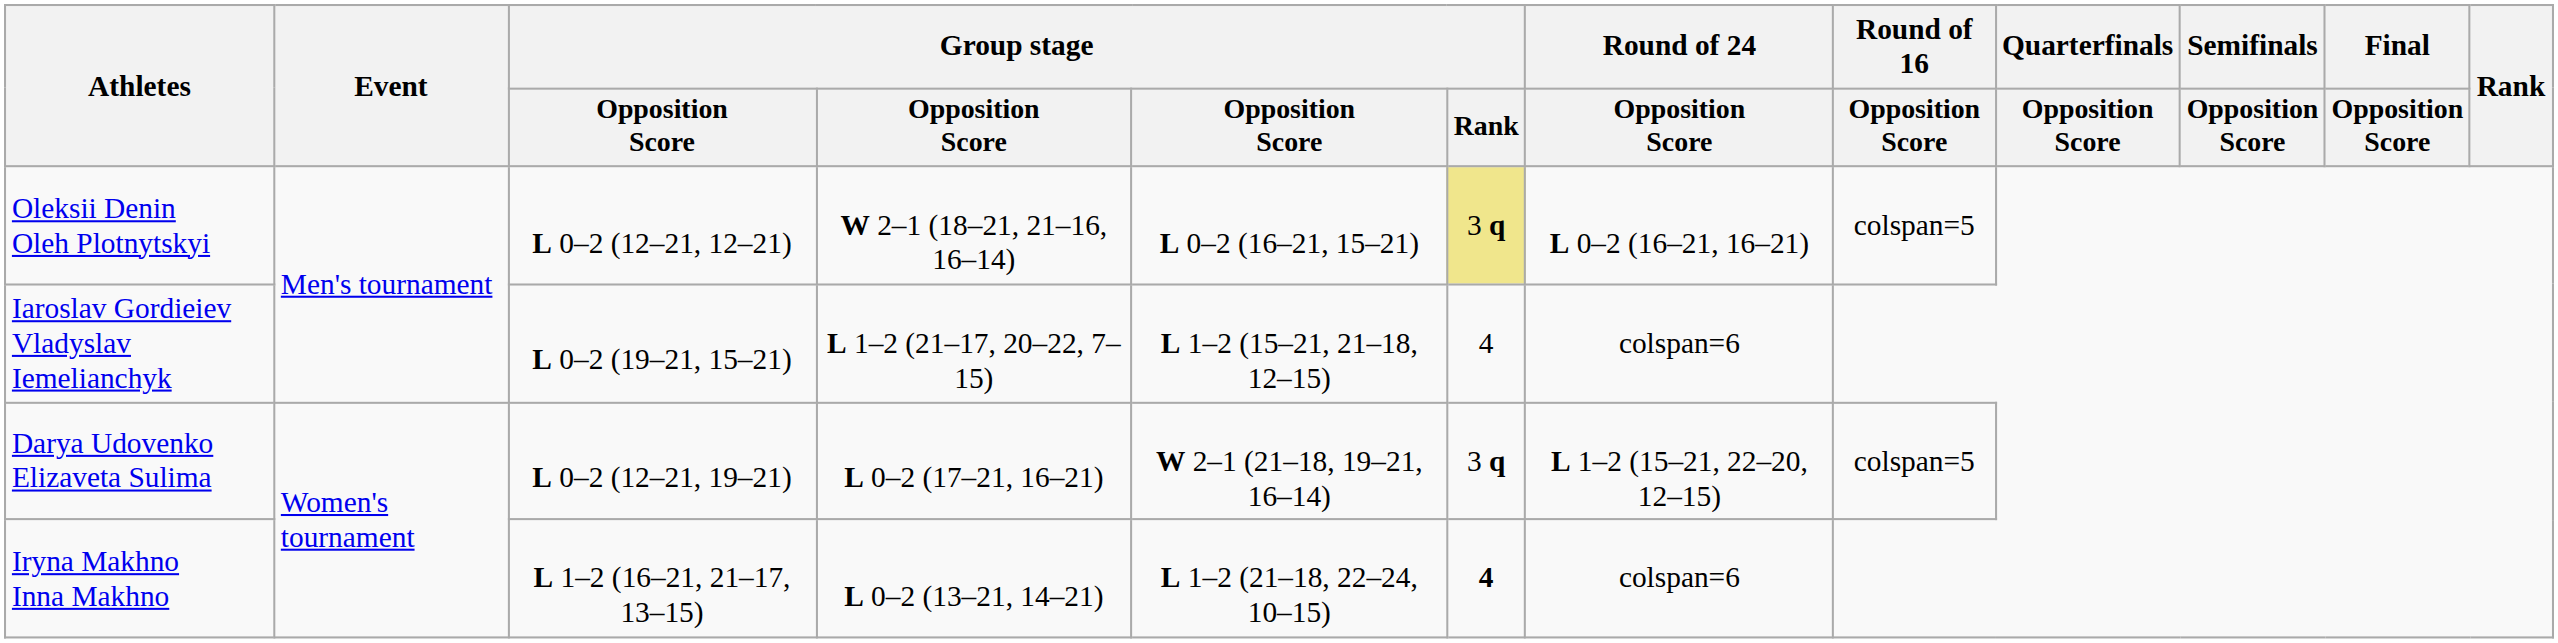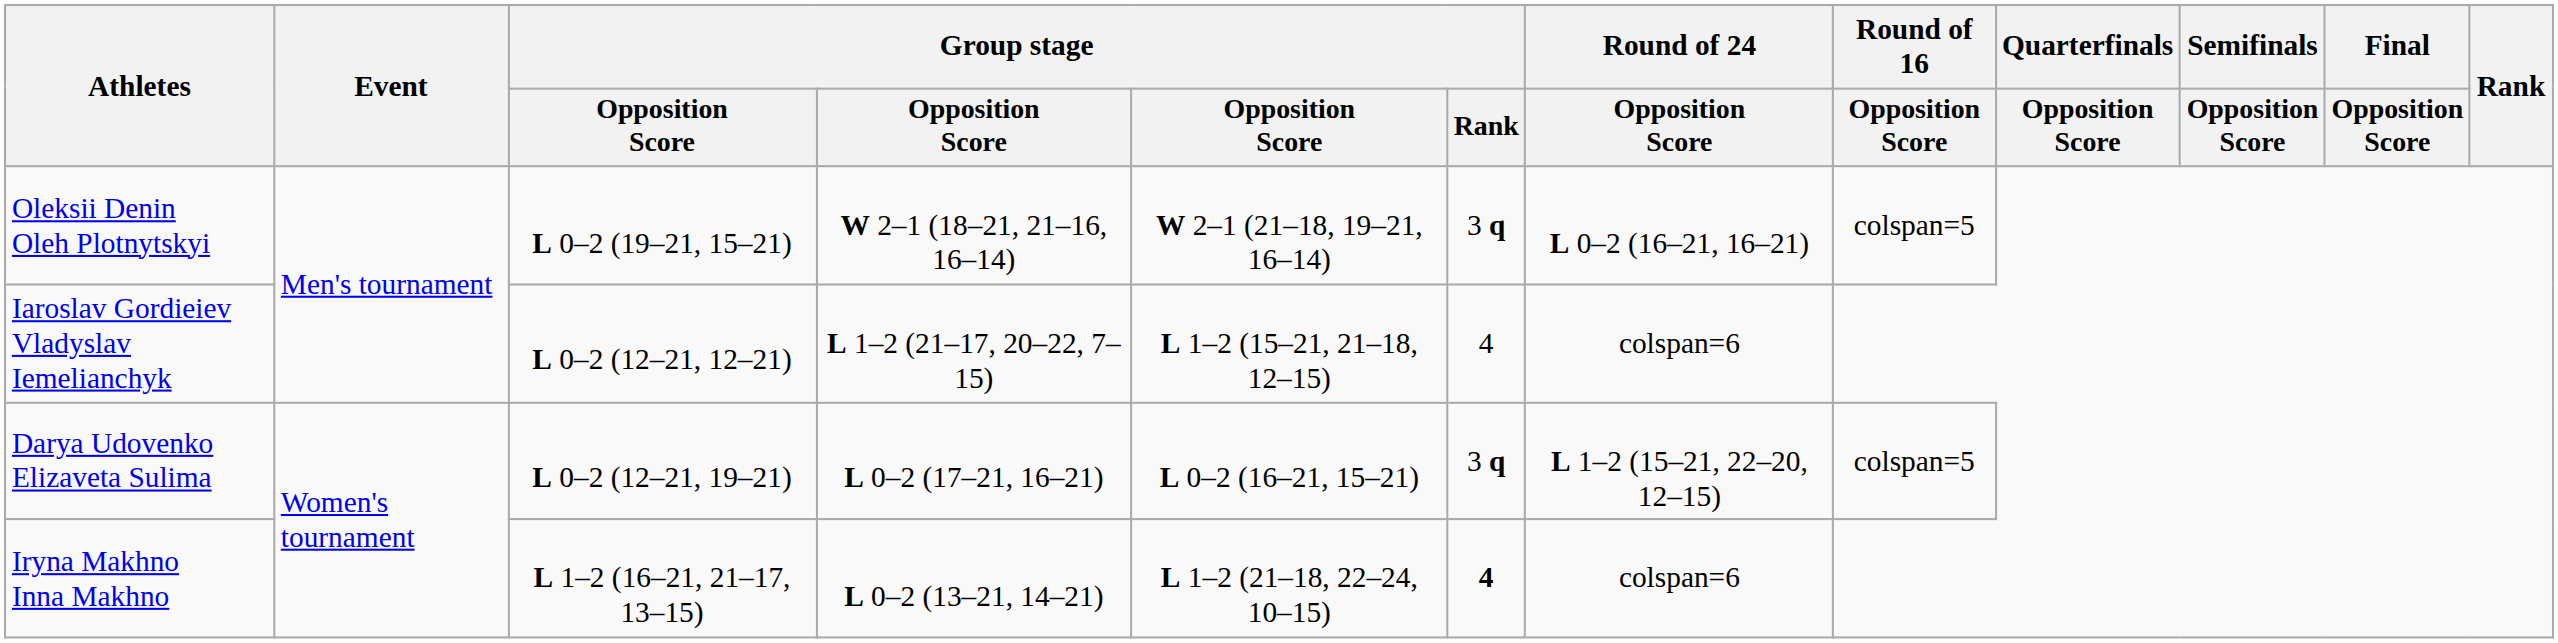(662, 242) L 0–2 (12–21, 12–21) -> (662, 242) L 0–2 (19–21, 15–21)
(1289, 242) L 0–2 (16–21, 15–21) -> (1289, 242) W 2–1 (21–18, 19–21, 16–14)
(1486, 225) khaki background -> (1486, 225) no background
(662, 360) L 0–2 (19–21, 15–21) -> (662, 360) L 0–2 (12–21, 12–21)
(1289, 478) W 2–1 (21–18, 19–21, 16–14) -> (1289, 478) L 0–2 (16–21, 15–21)
